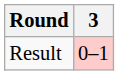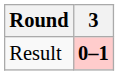(93, 53) normal -> (93, 53) bold
